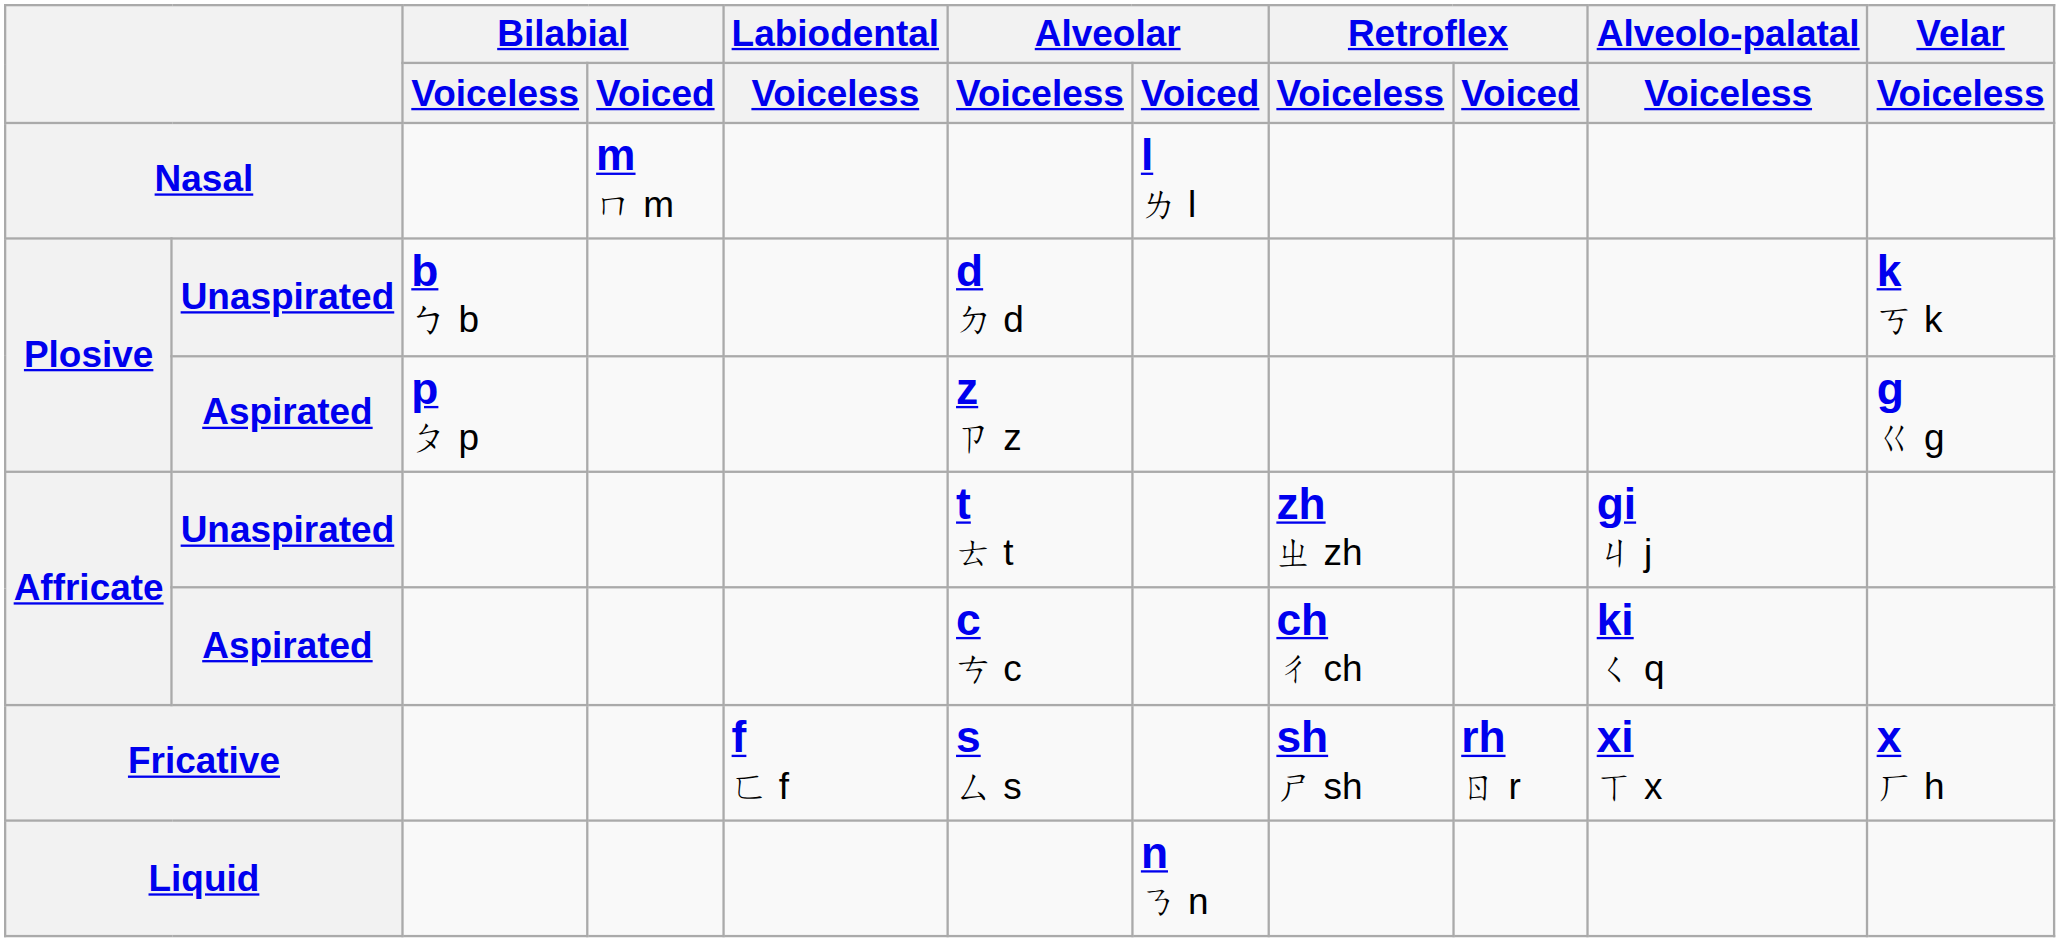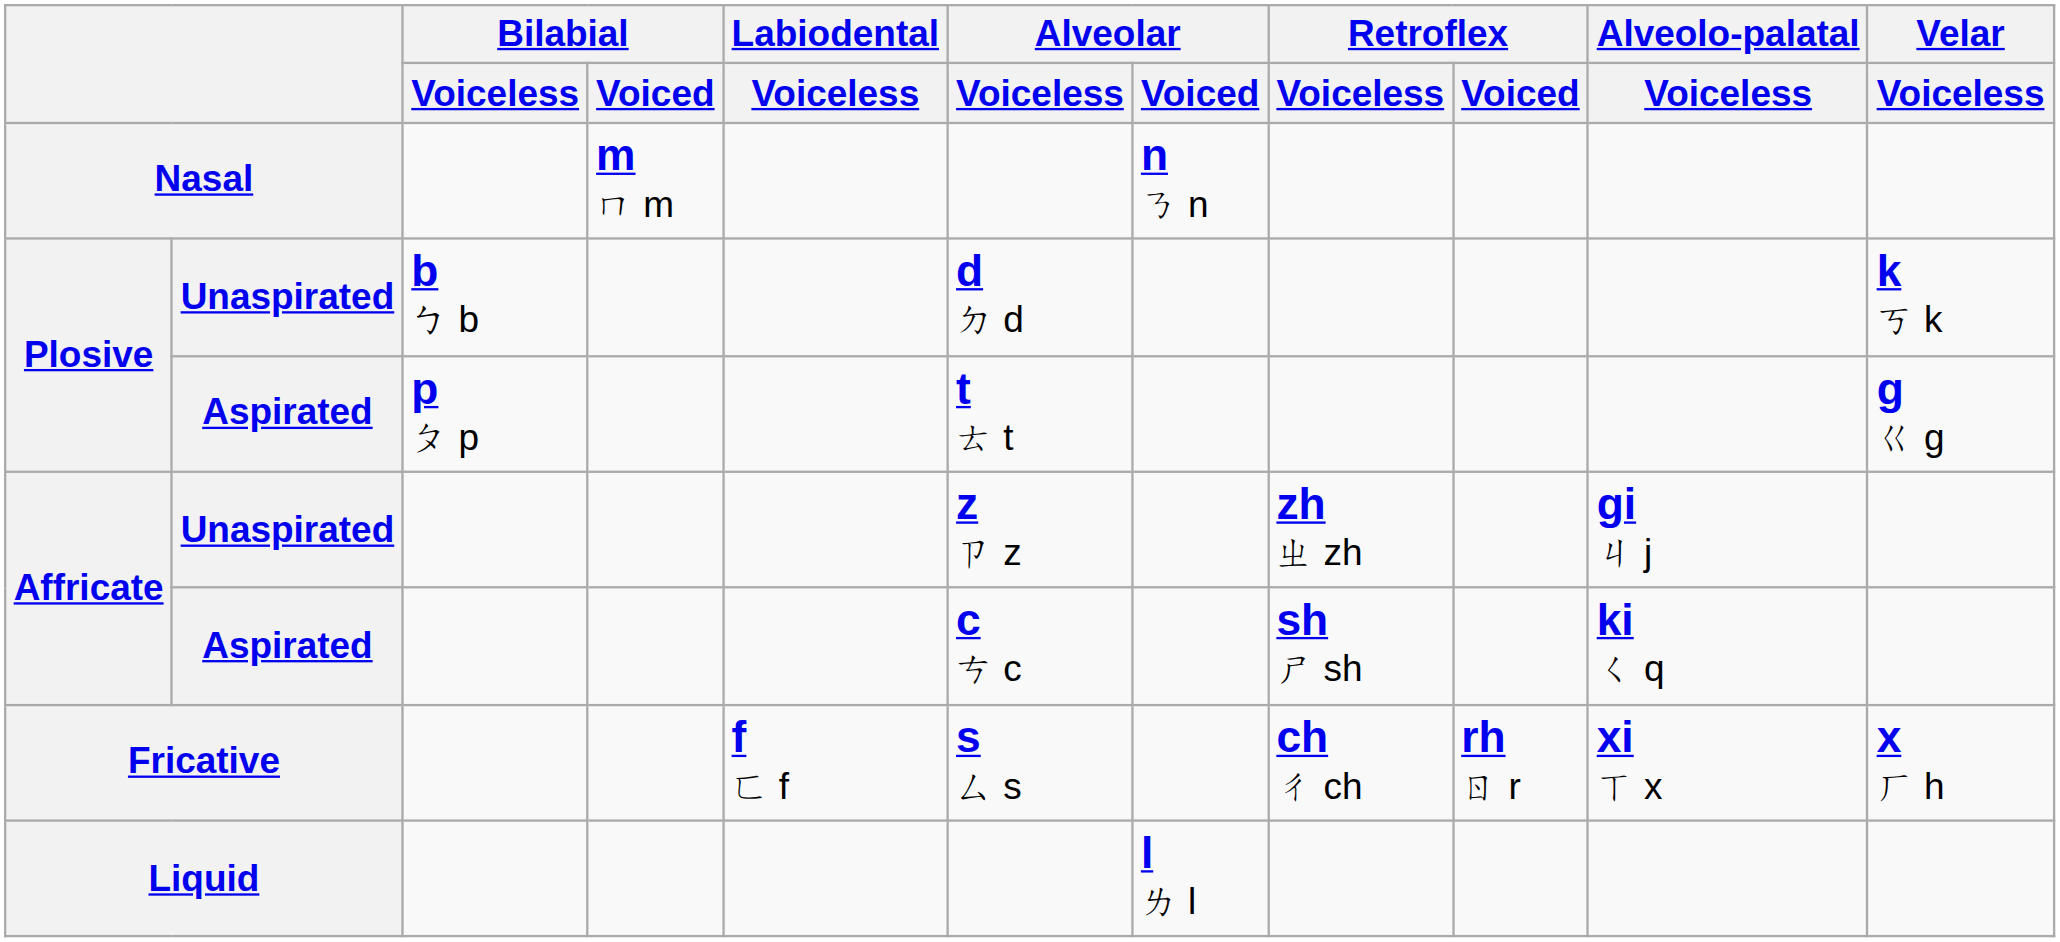(1169, 177) l ㄌ l -> (1175, 177) n ㄋ n
(989, 410) z ㄗ z -> (985, 410) t ㄊ t
(985, 526) t ㄊ t -> (989, 526) z ㄗ z
(1320, 643) ch ㄔ ch -> (1320, 643) sh ㄕ sh
(1320, 759) sh ㄕ sh -> (1320, 759) ch ㄔ ch
(1175, 875) n ㄋ n -> (1169, 875) l ㄌ l
